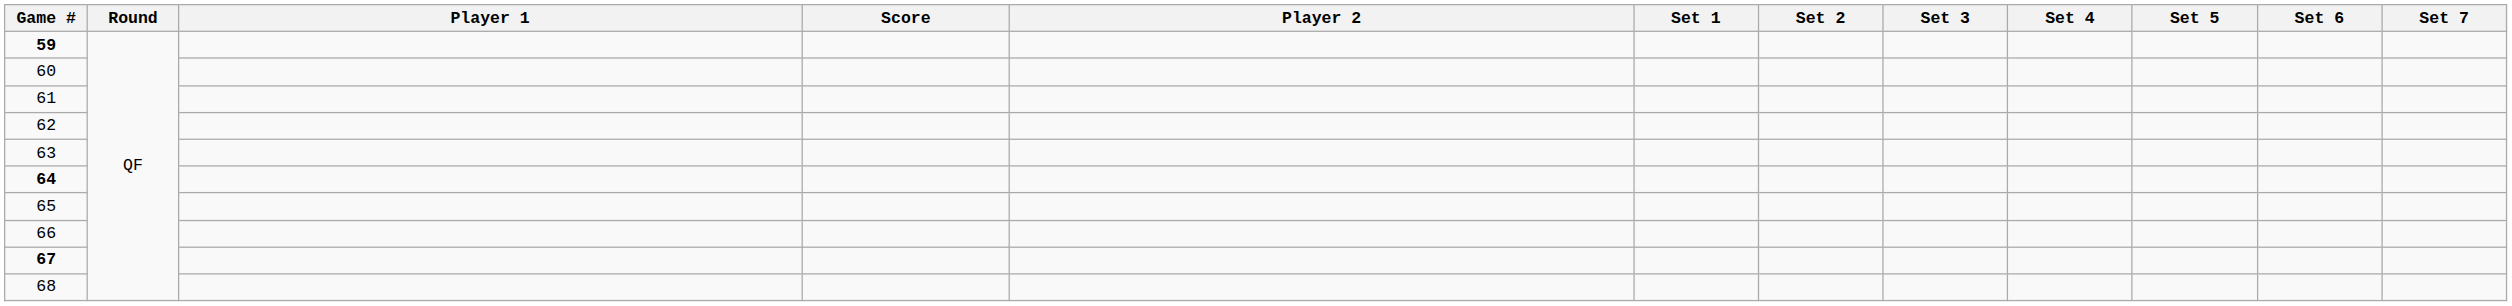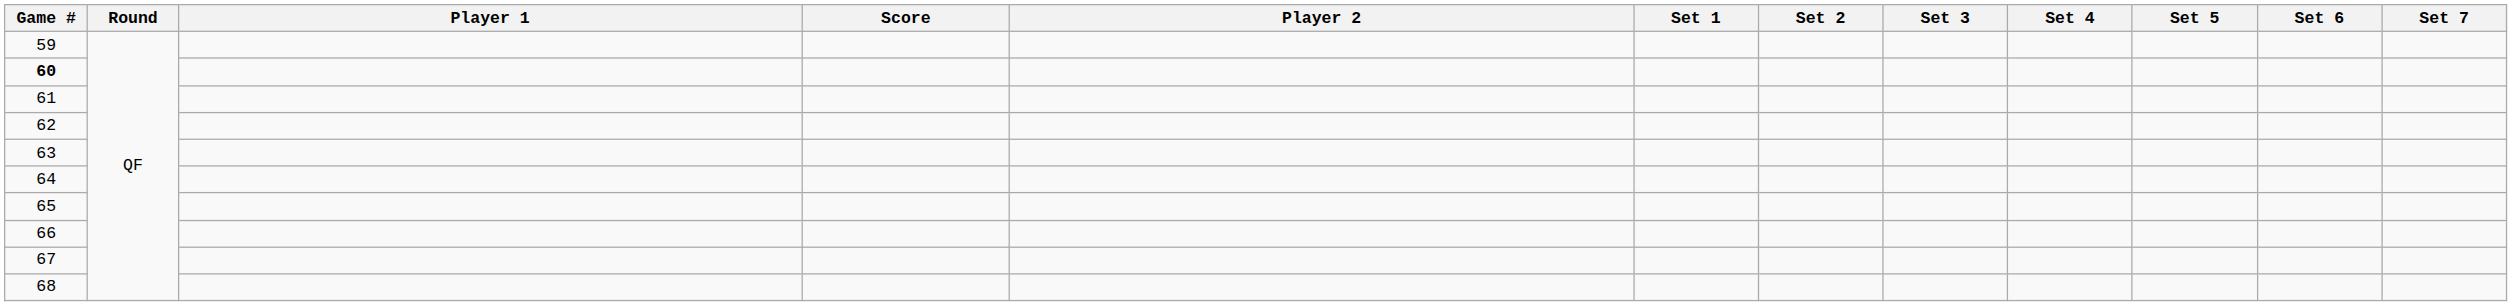(46, 45) bold -> (46, 45) normal
(46, 72) normal -> (46, 72) bold
(46, 180) bold -> (46, 180) normal
(46, 260) bold -> (46, 260) normal
